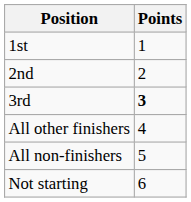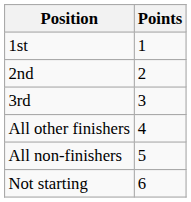(142, 101) bold -> (142, 101) normal
